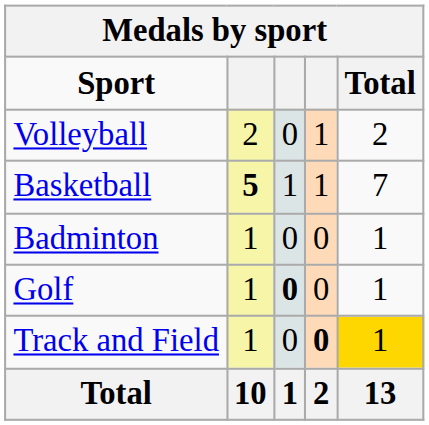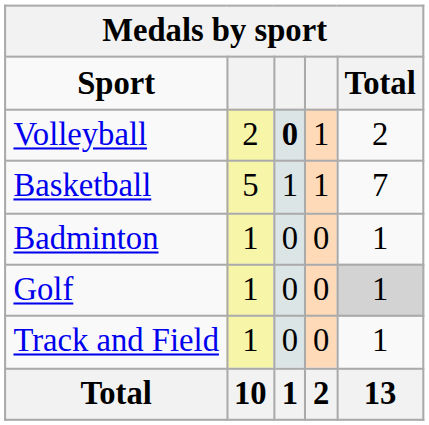(290, 134) normal -> (290, 134) bold
(250, 186) bold -> (250, 186) normal
(290, 289) bold -> (290, 289) normal
(380, 289) no background -> (380, 289) lightgrey background
(321, 341) bold -> (321, 341) normal
(380, 341) gold background -> (380, 341) no background
